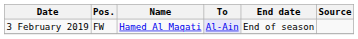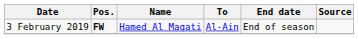(99, 27) normal -> (99, 27) bold
(222, 27) lavender background -> (222, 27) no background
